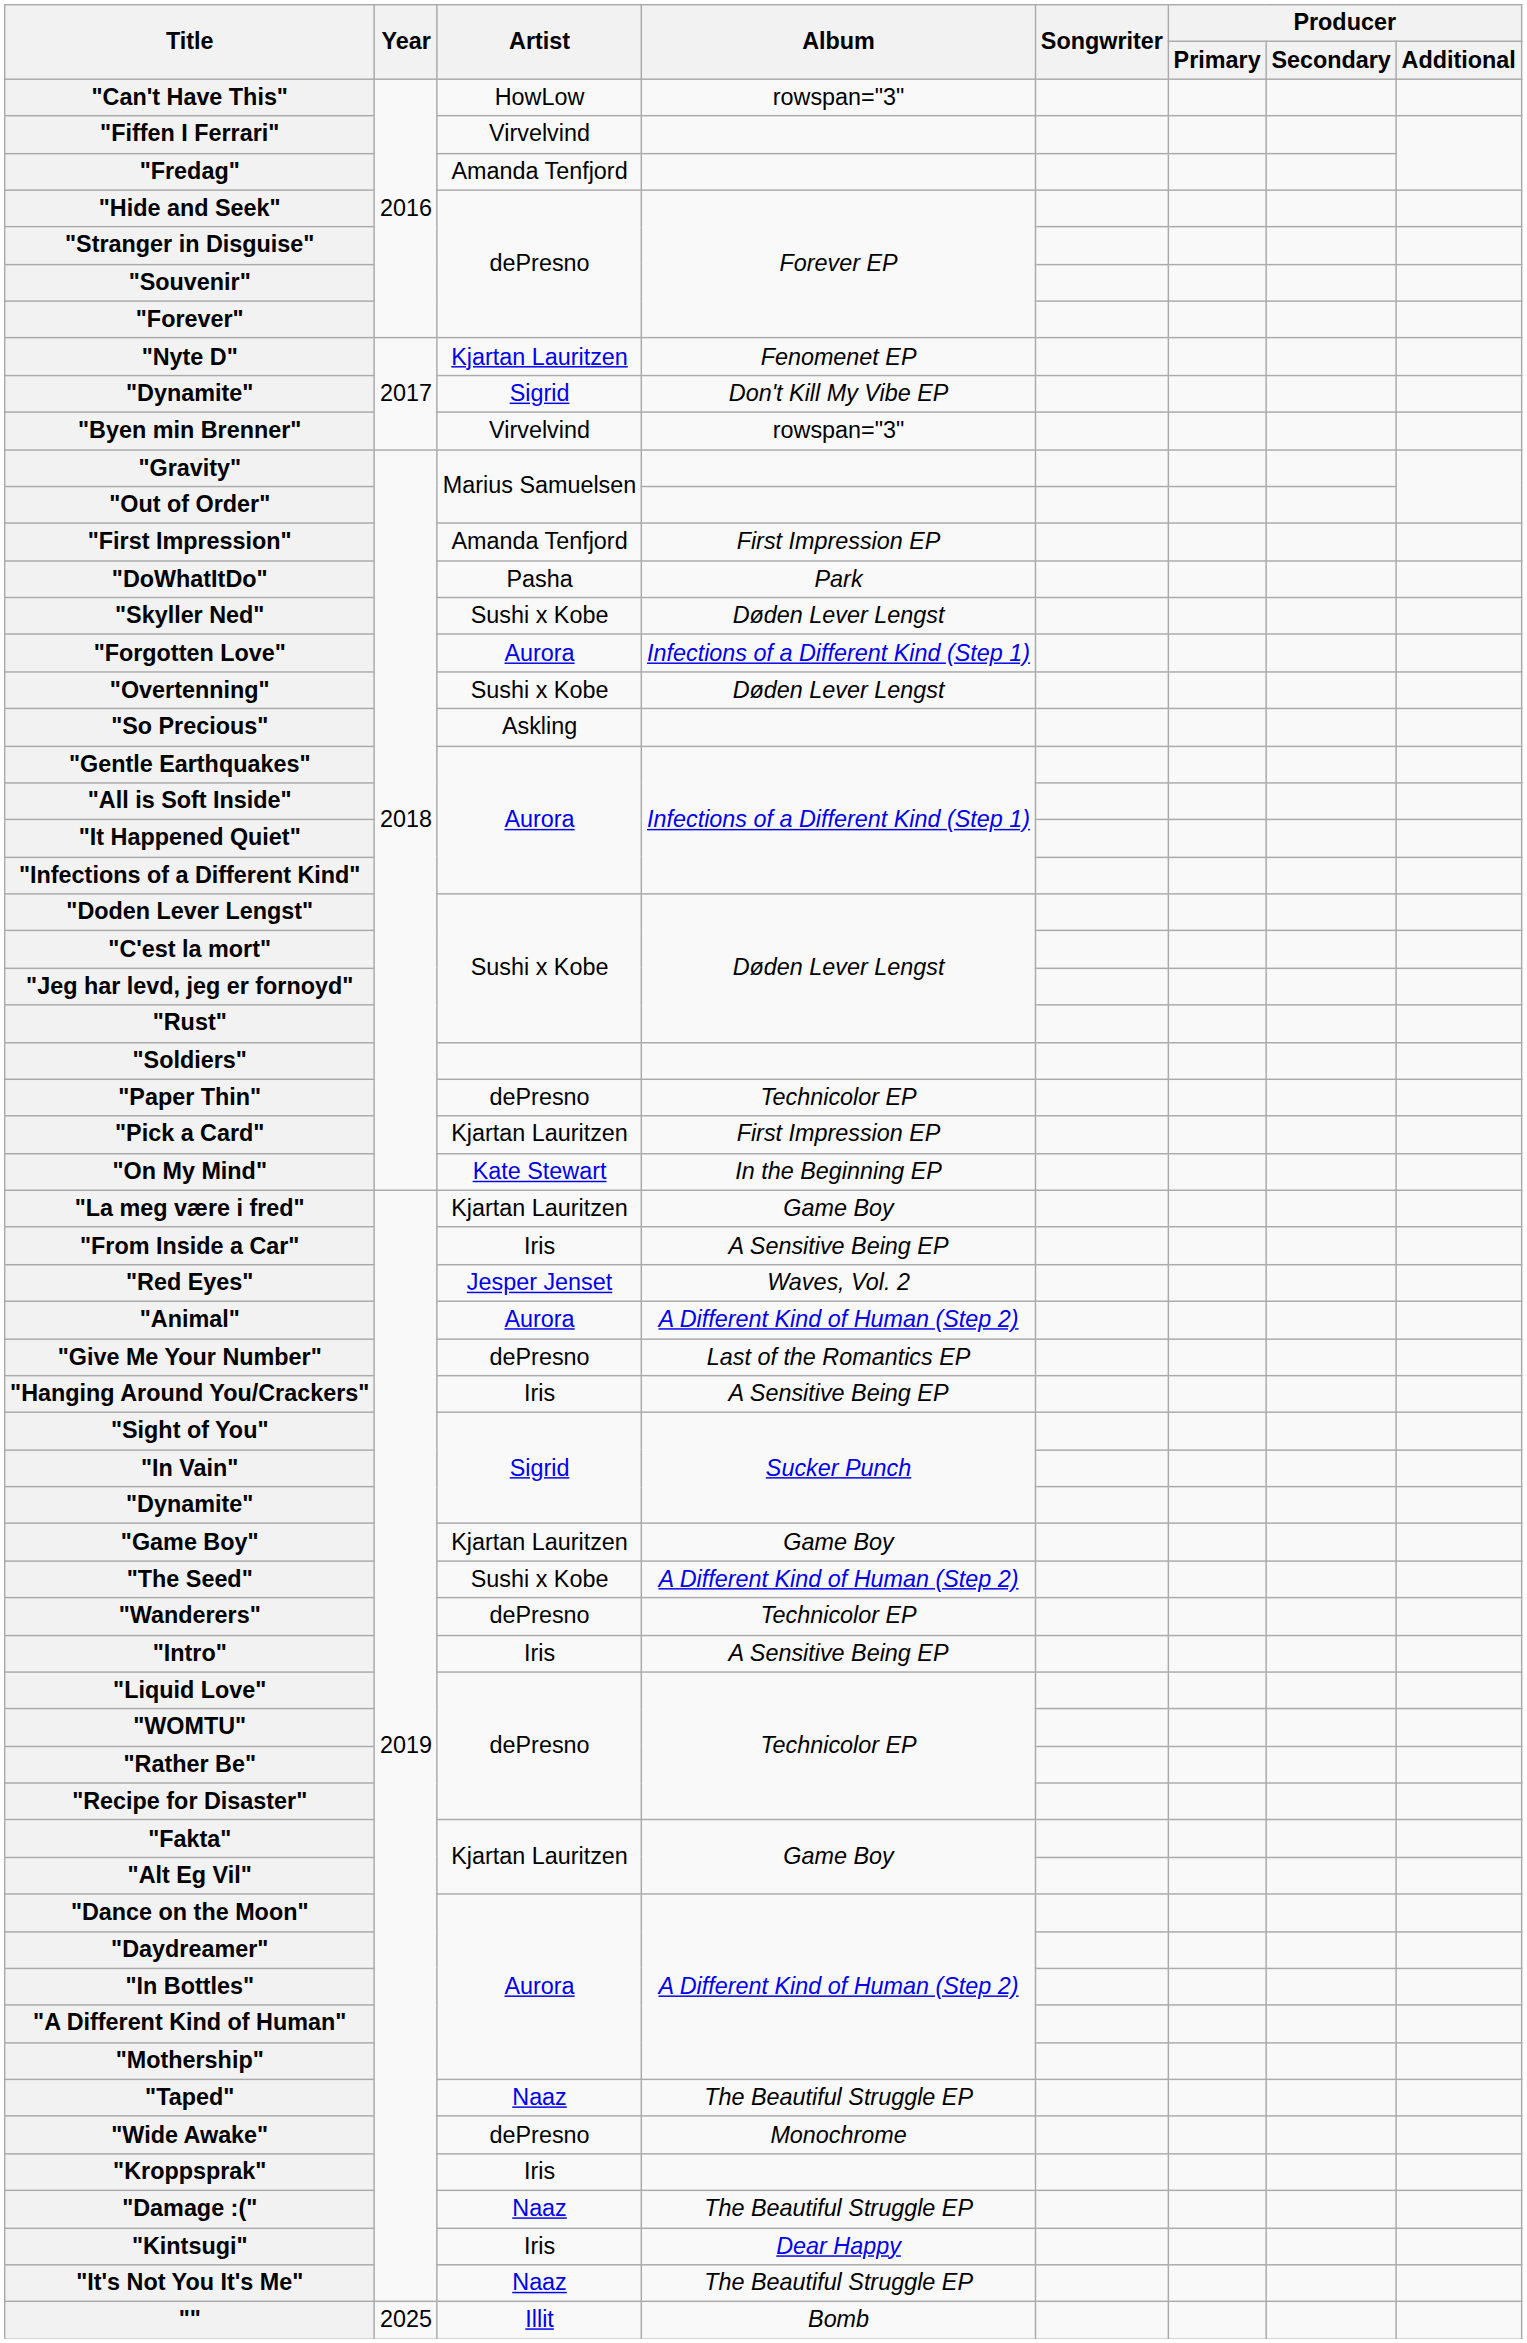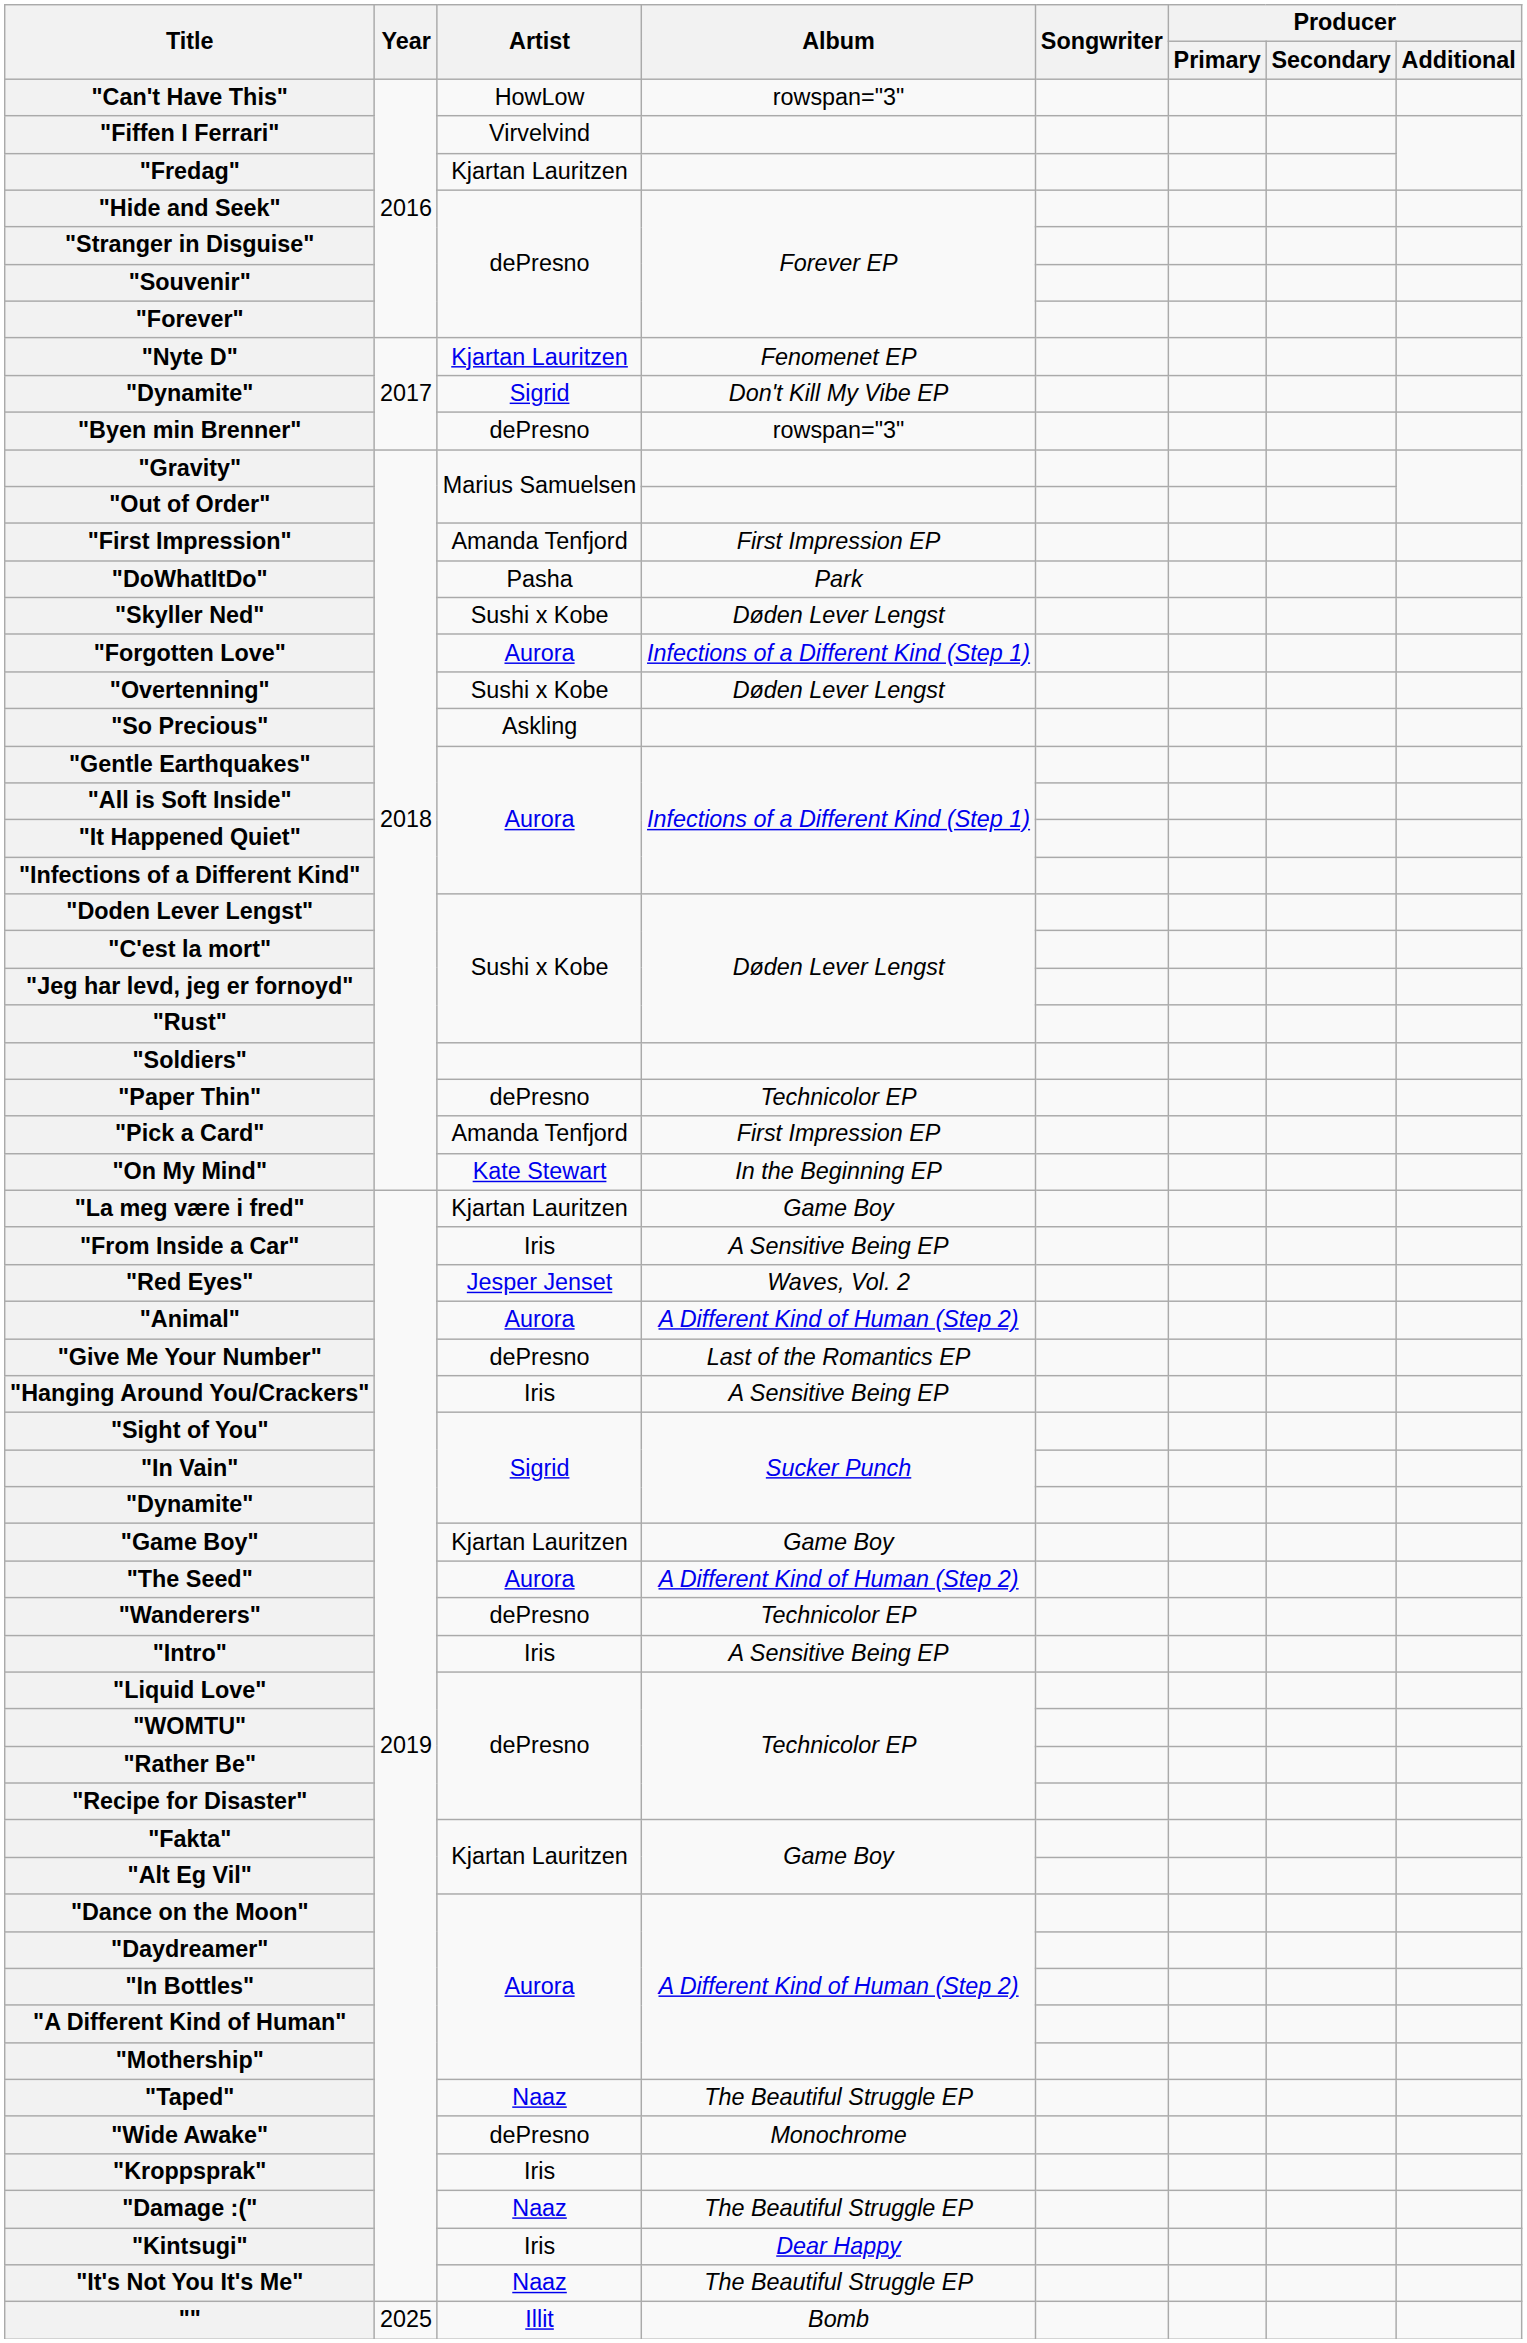(540, 171) Amanda Tenfjord -> (540, 171) Kjartan Lauritzen
(540, 430) Virvelvind -> (540, 430) dePresno
(540, 1134) Kjartan Lauritzen -> (540, 1134) Amanda Tenfjord
(540, 1579) Sushi x Kobe -> (540, 1579) Aurora
